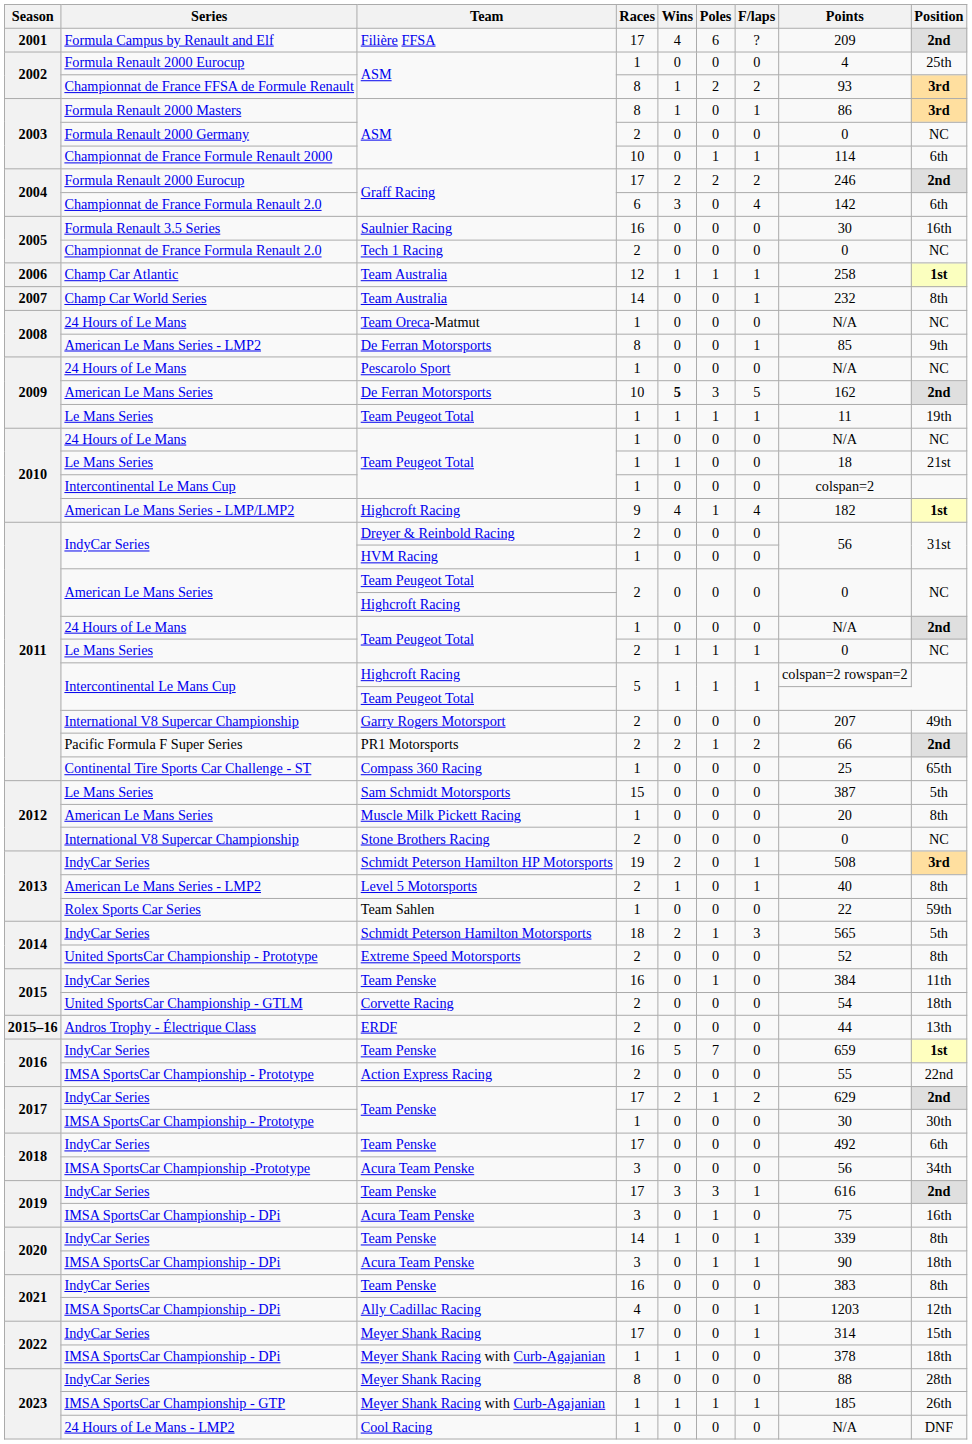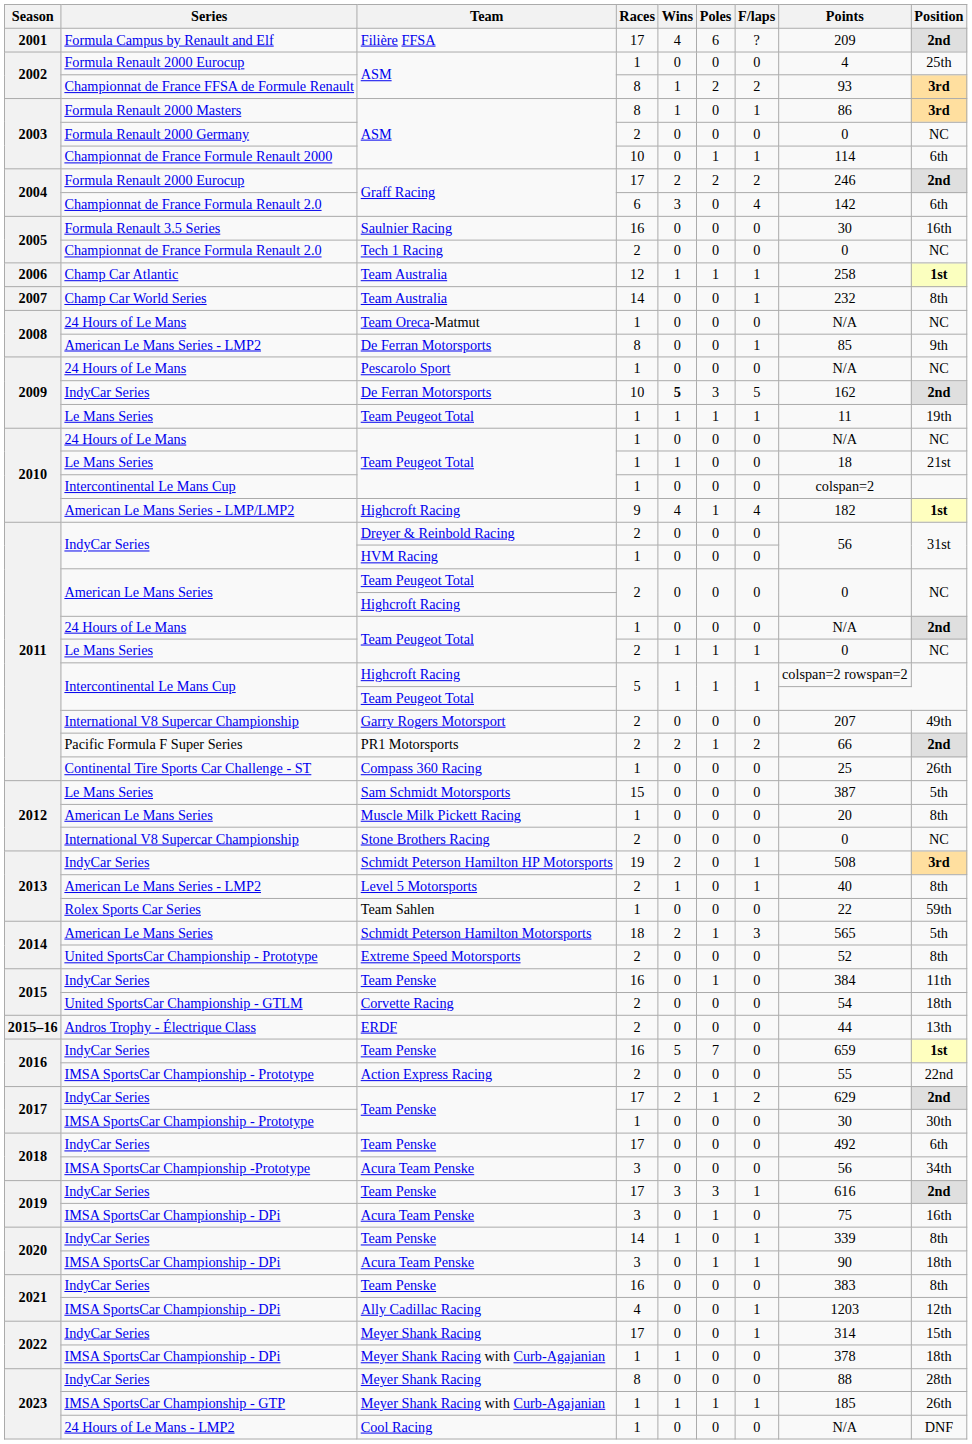(139, 392) American Le Mans Series -> (107, 392) IndyCar Series
(939, 769) 65th -> (939, 769) 26th
(107, 933) IndyCar Series -> (139, 933) American Le Mans Series
